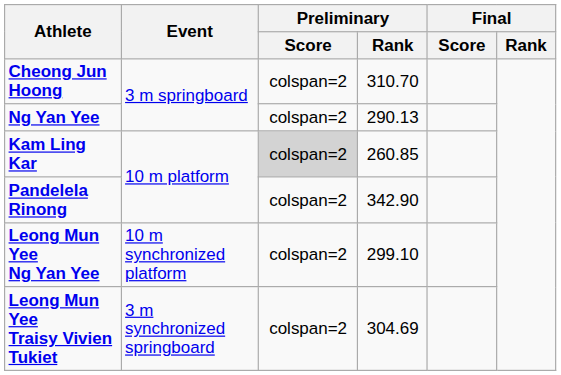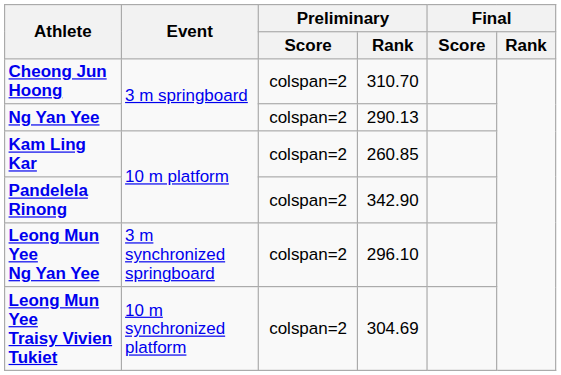(308, 154) lightgrey background -> (308, 154) no background
(175, 255) 10 m synchronized platform -> (175, 255) 3 m synchronized springboard
(393, 255) 299.10 -> (393, 255) 296.10
(175, 329) 3 m synchronized springboard -> (175, 329) 10 m synchronized platform
